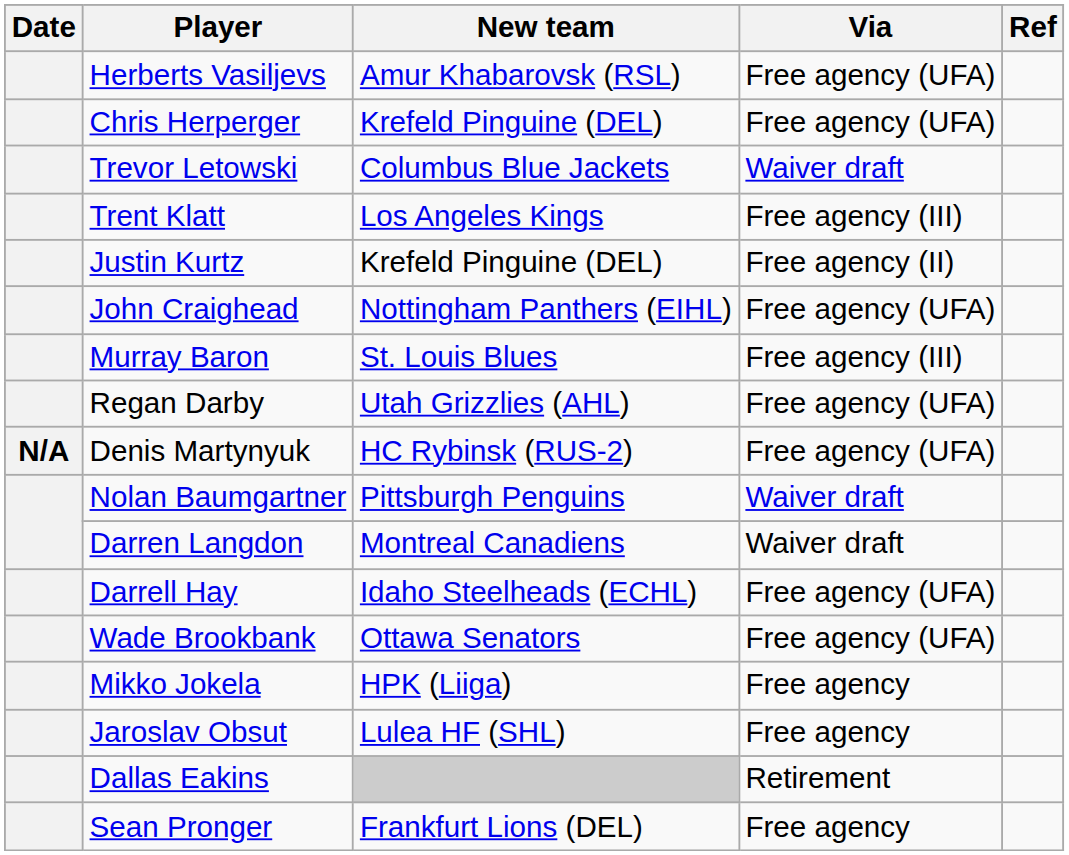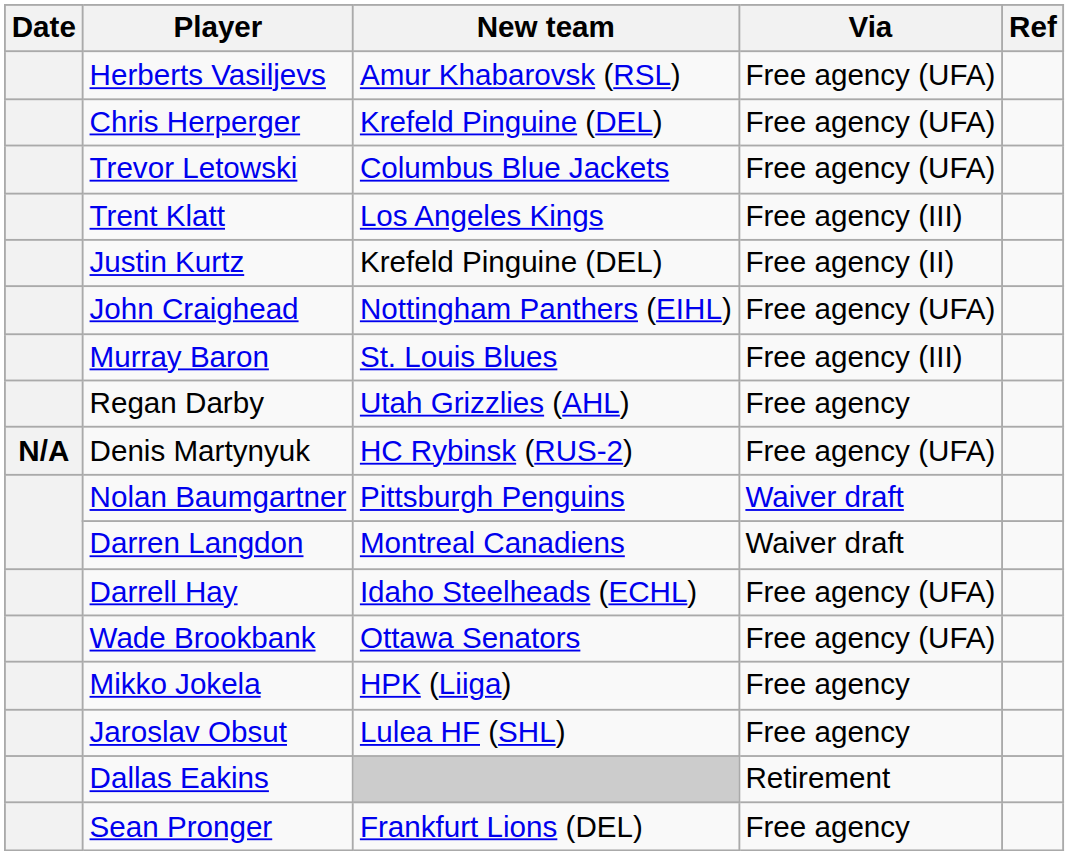(825, 168) Waiver draft -> (870, 168) Free agency (UFA)
(870, 403) Free agency (UFA) -> (828, 403) Free agency
